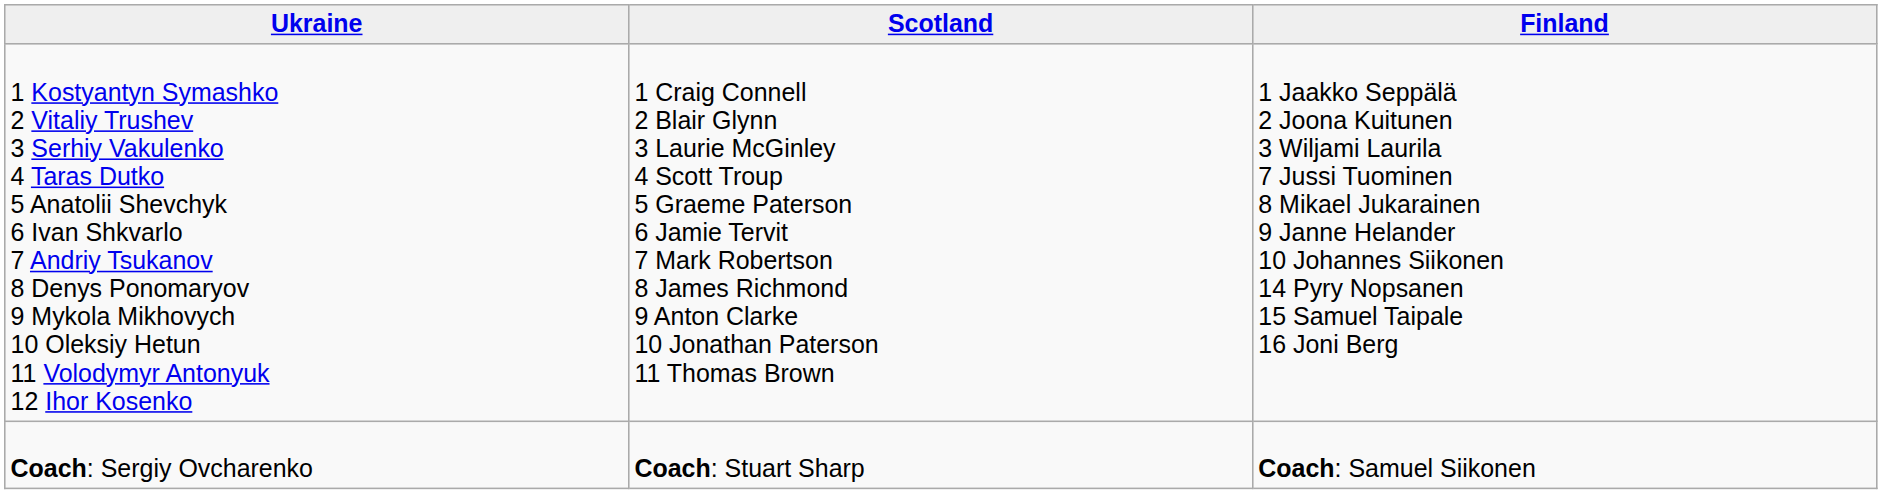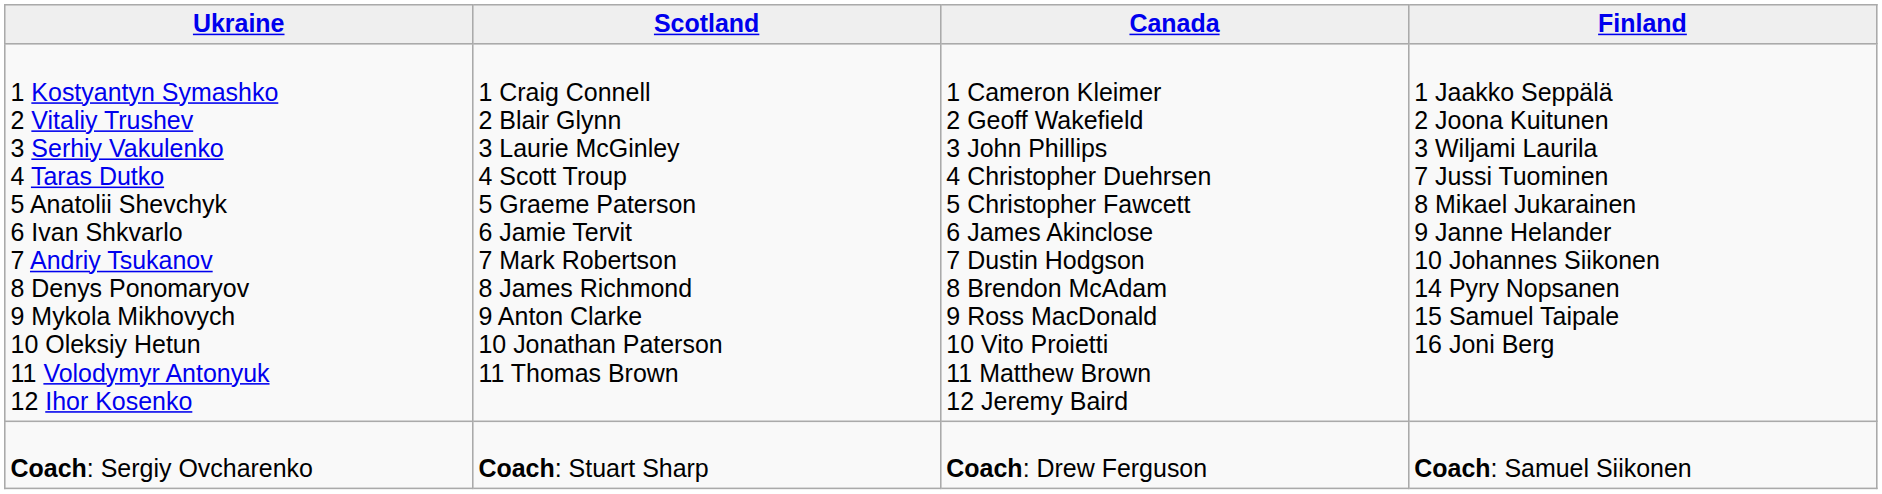+ column: (1175, 24)
